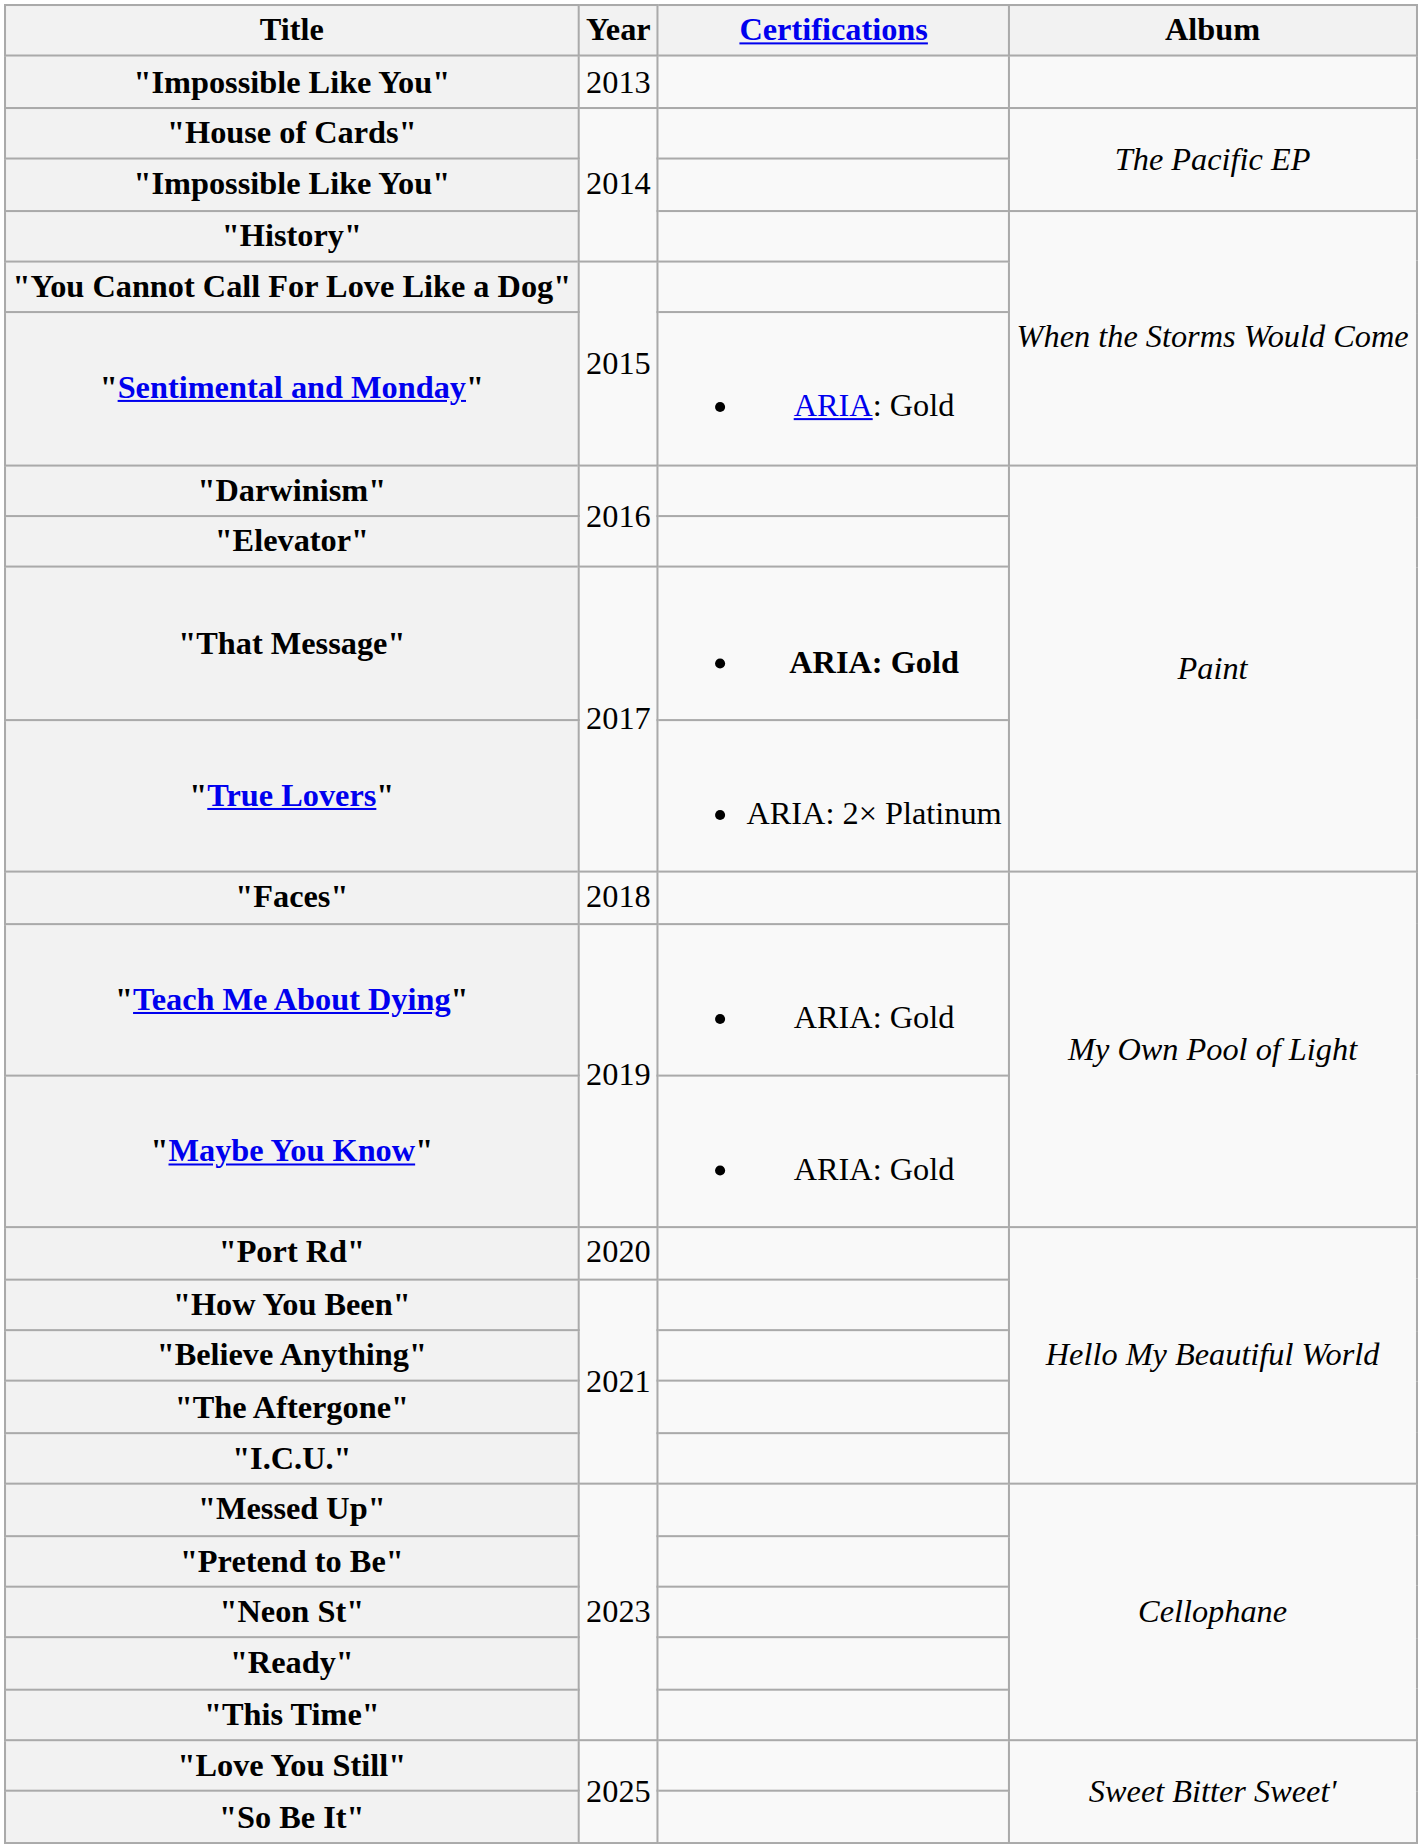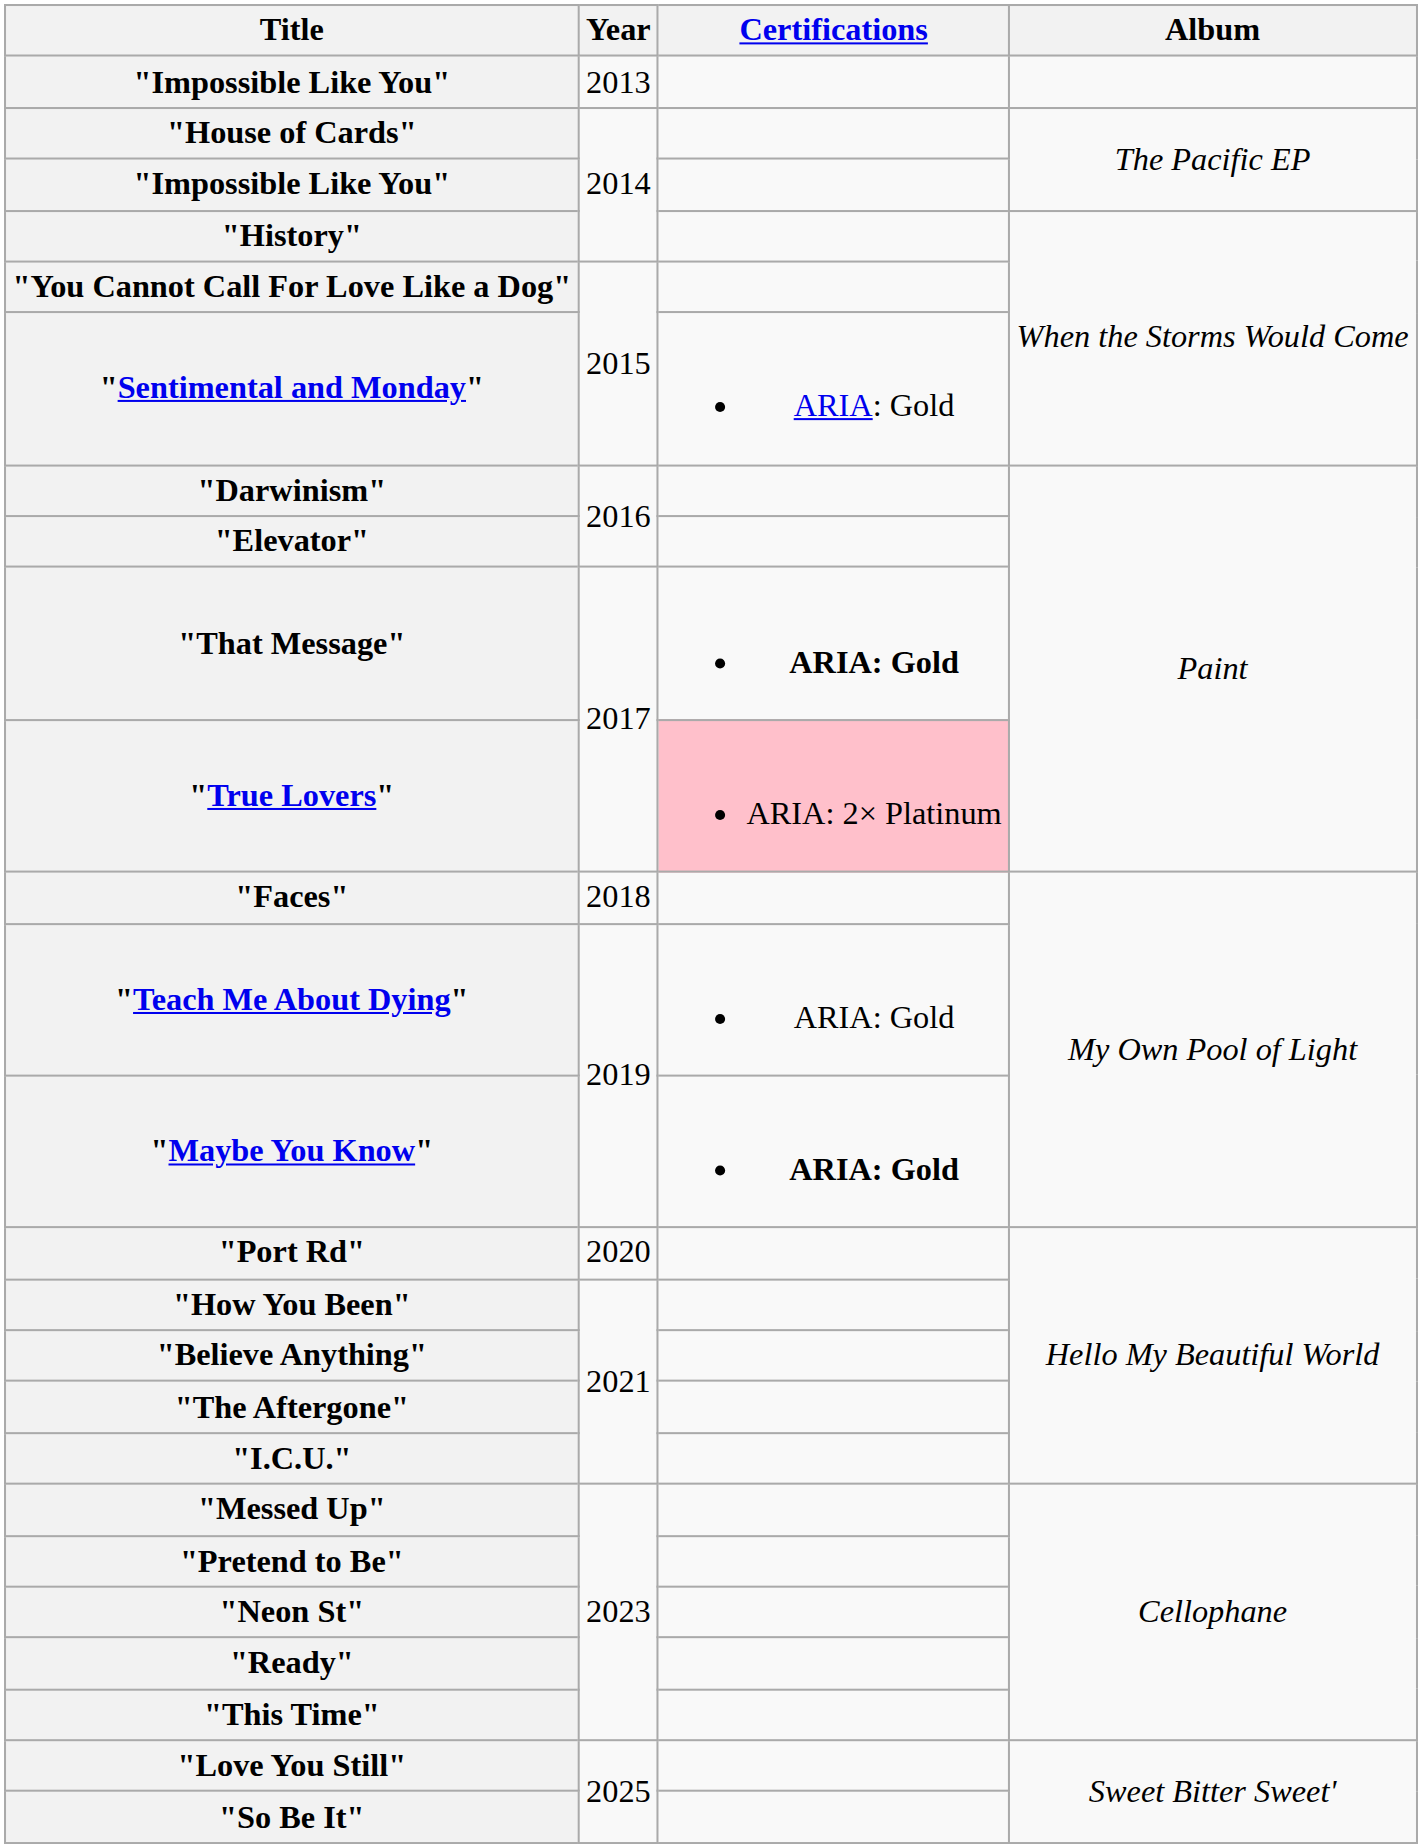(834, 814) no background -> (834, 814) pink background
(834, 1170) normal -> (834, 1170) bold
